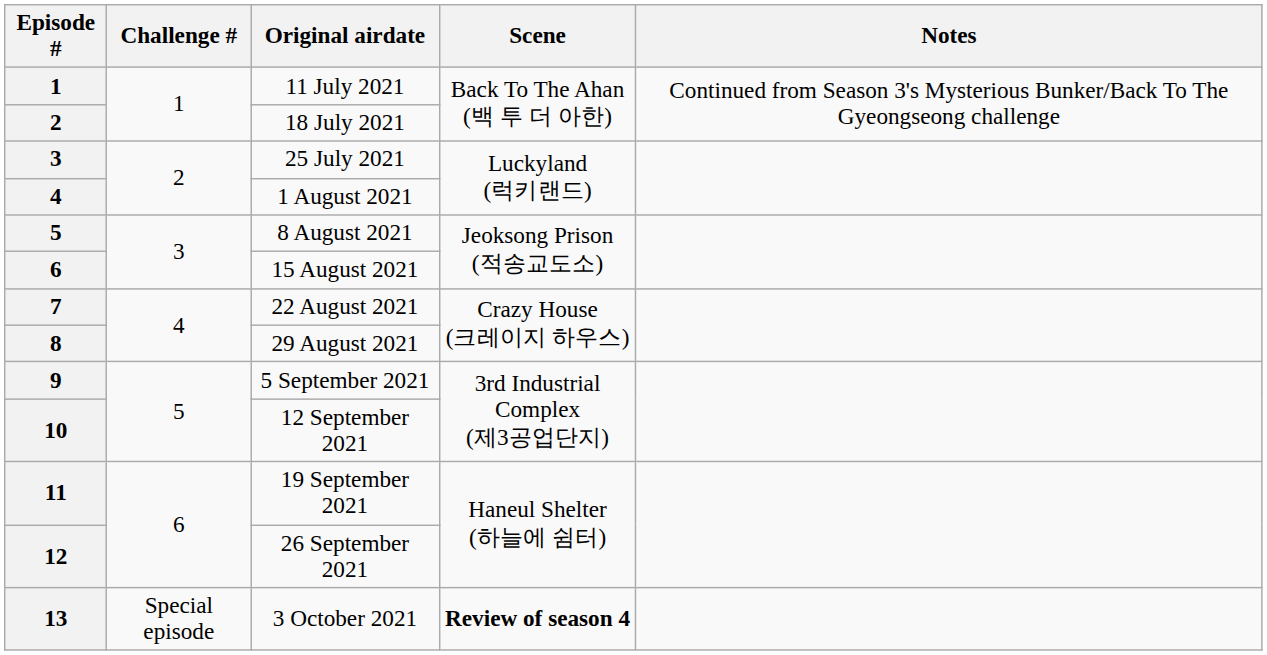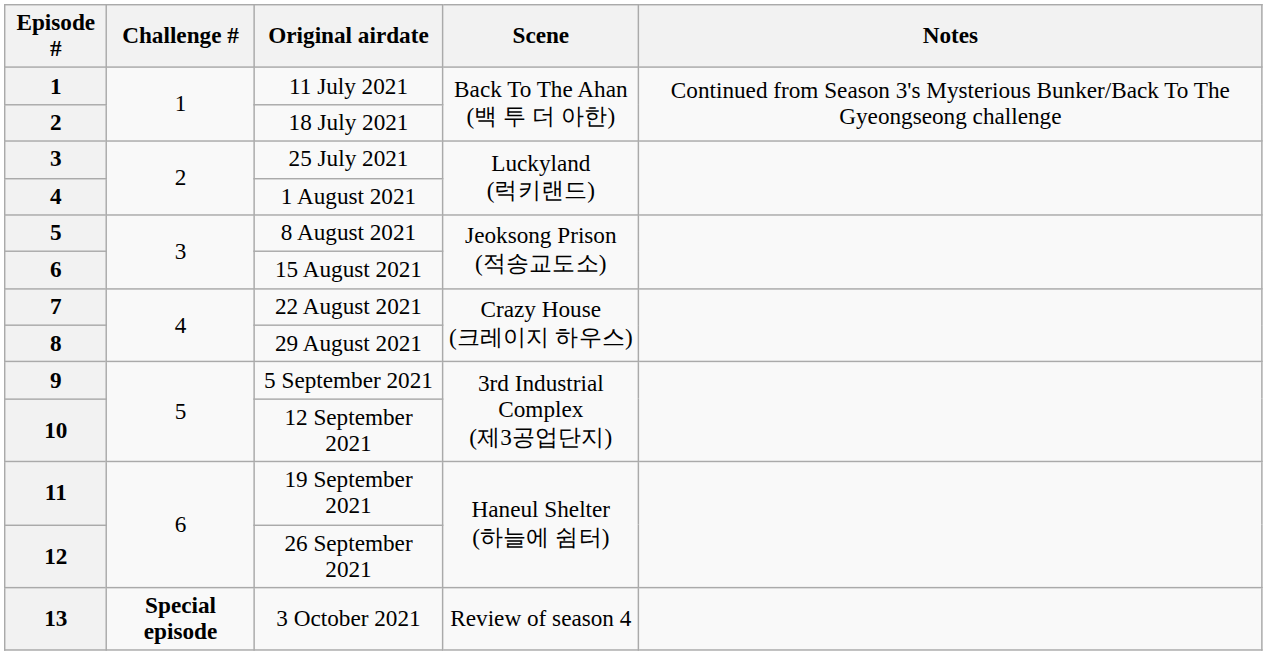(179, 618) normal -> (181, 618) bold
(538, 618) bold -> (541, 618) normal
